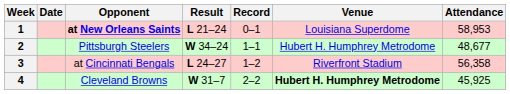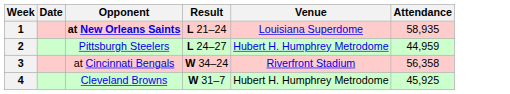- column: (252, 13)
(474, 30) 58,953 -> (423, 30) 58,935
(207, 47) W 34–24 -> (207, 47) L 24–27
(474, 47) 48,677 -> (423, 47) 44,959
(207, 64) L 24–27 -> (207, 64) W 34–24
(358, 81) bold -> (311, 81) normal
